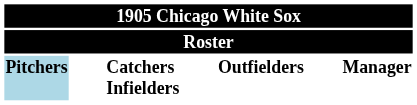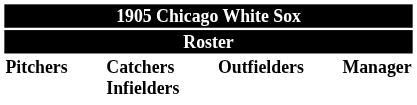(37, 67) lightblue background -> (37, 67) no background
